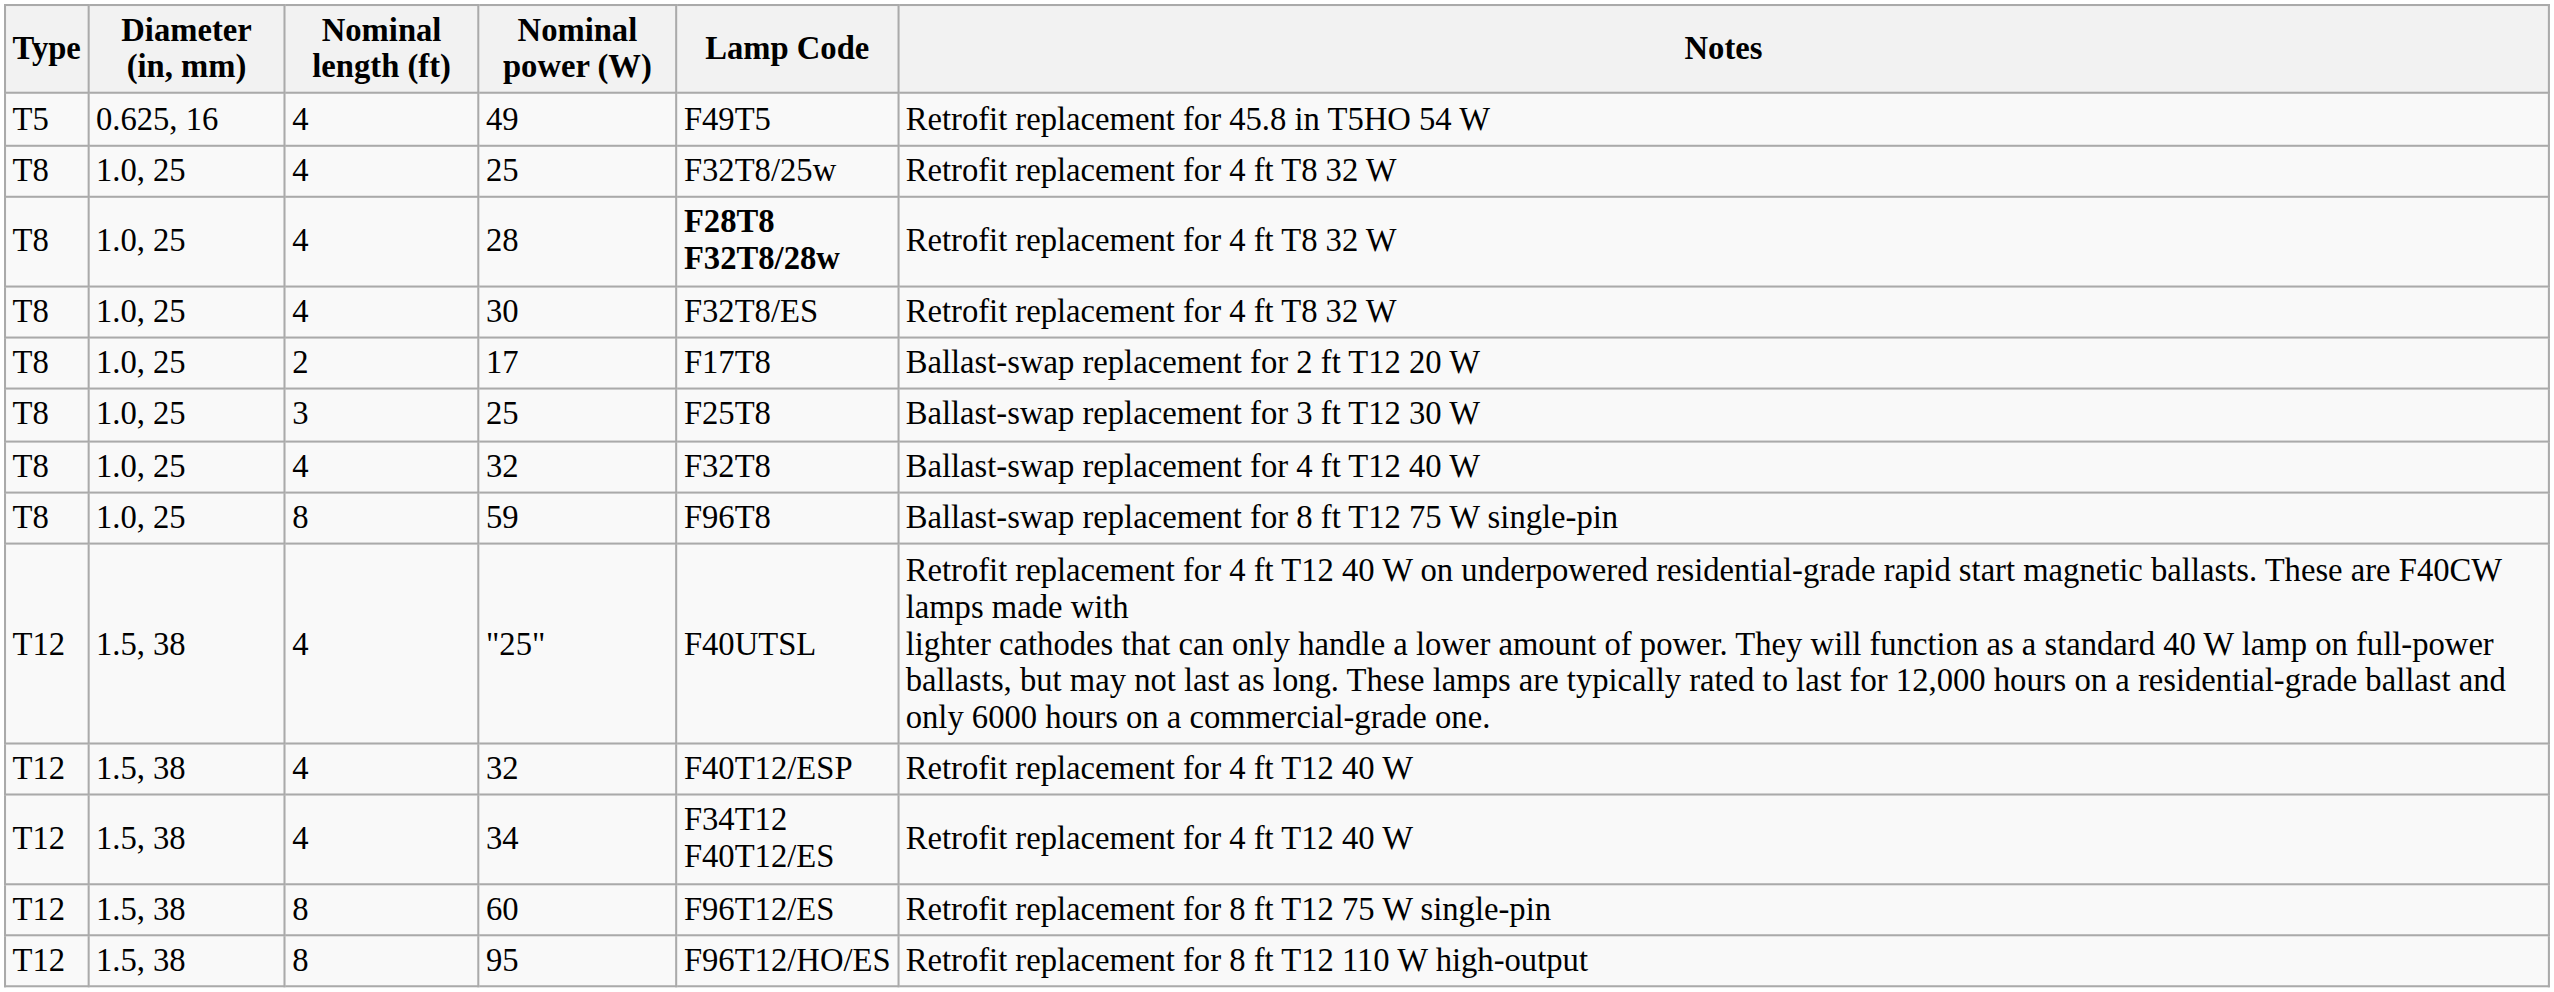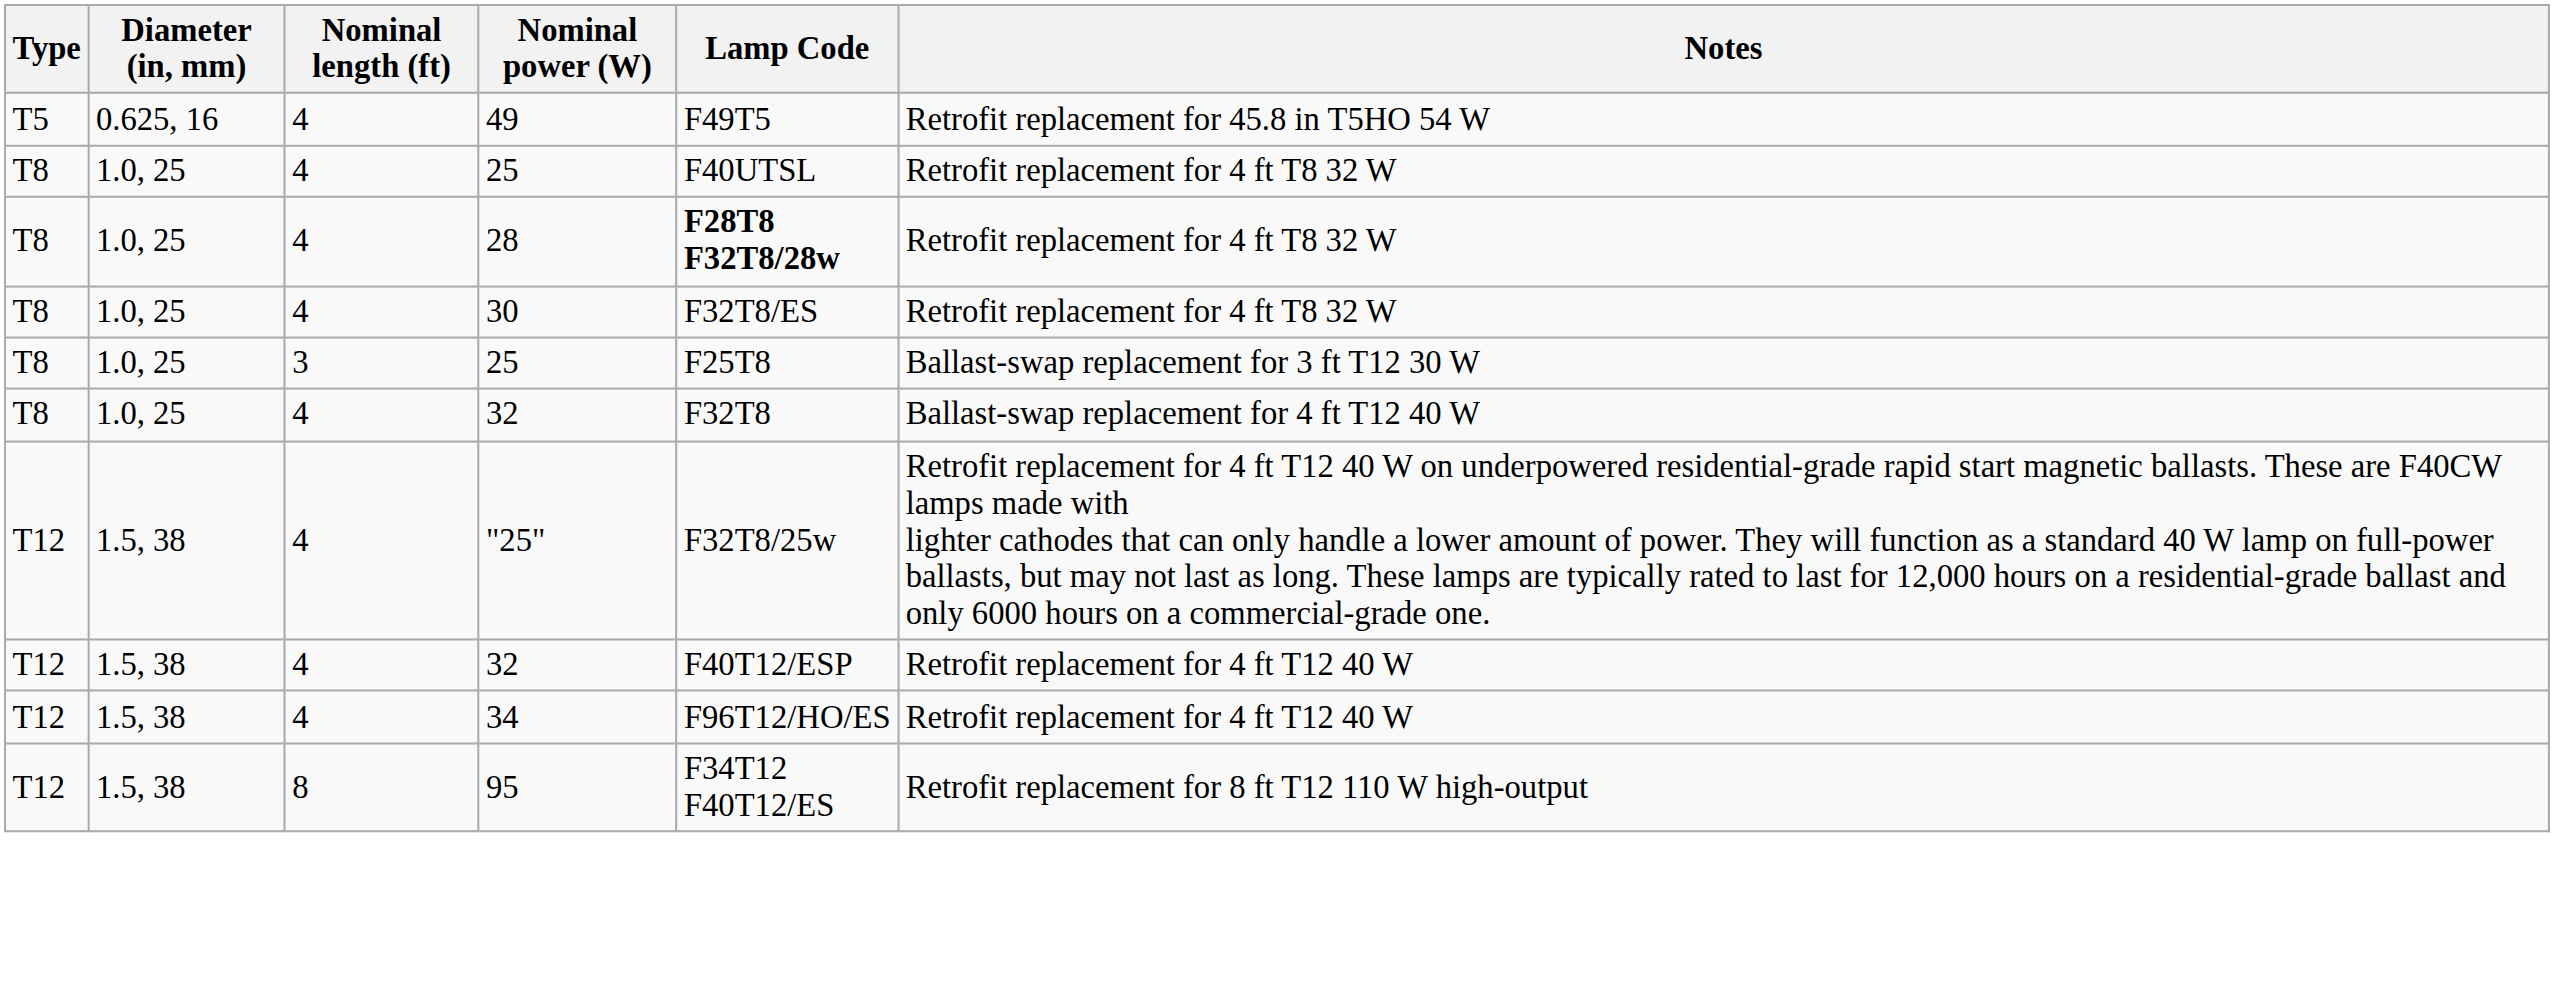(760, 170) F32T8/25w -> (750, 170) F40UTSL
- row: (300, 362)
- row: (300, 517)
(750, 643) F40UTSL -> (760, 539) F32T8/25w
(759, 838) F34T12 F40T12/ES -> (787, 716) F96T12/HO/ES
- row: (300, 908)
(787, 960) F96T12/HO/ES -> (759, 786) F34T12 F40T12/ES
